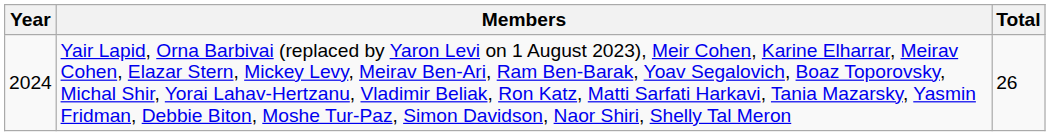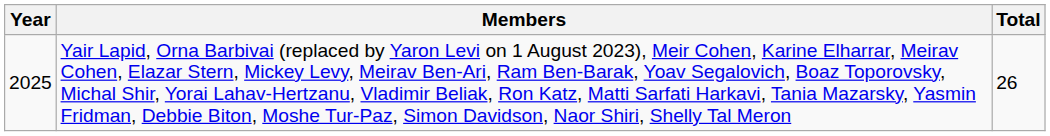(30, 82) 2024 -> (30, 82) 2025
